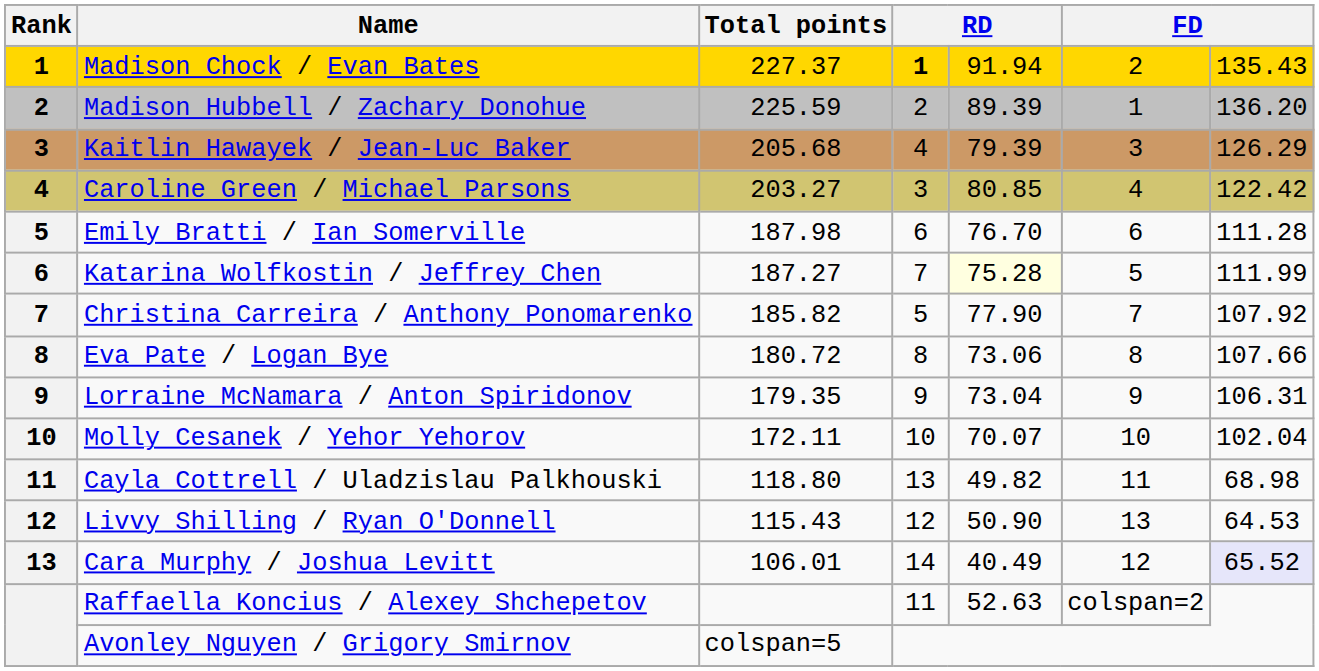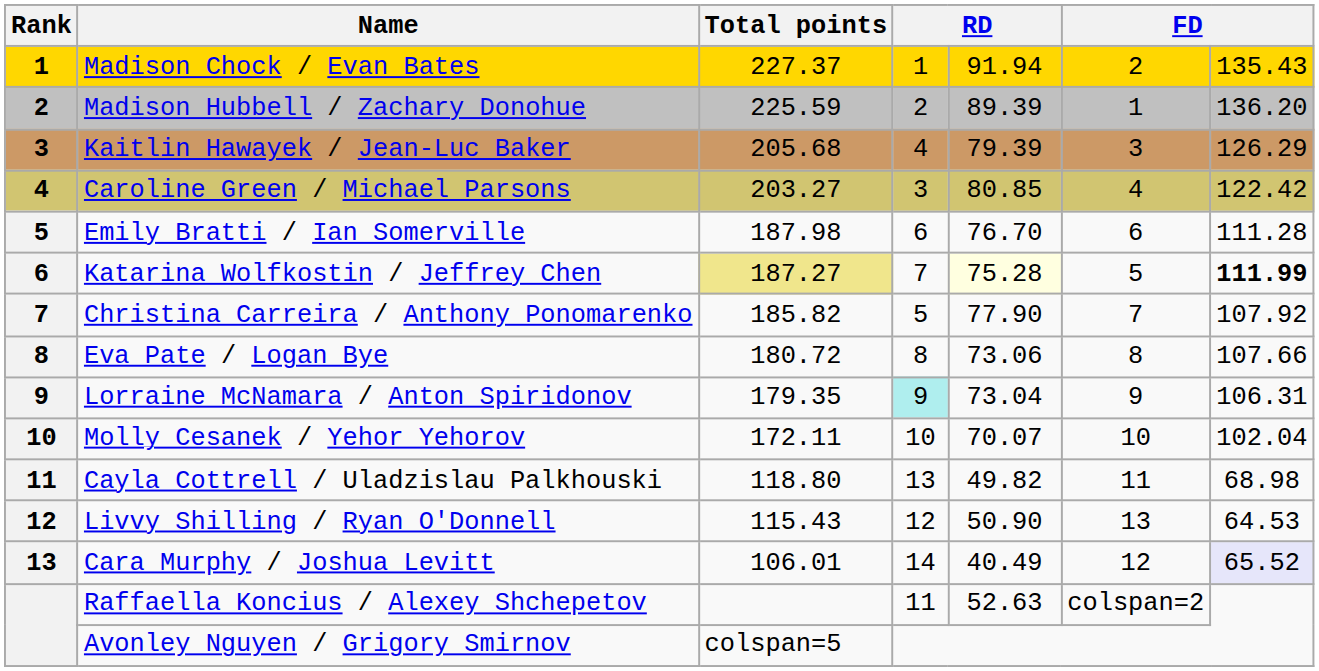(920, 67) bold -> (920, 67) normal
(796, 274) no background -> (796, 274) khaki background
(1262, 274) normal -> (1262, 274) bold
(920, 397) no background -> (920, 397) paleturquoise background
